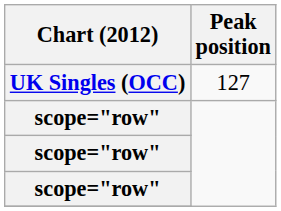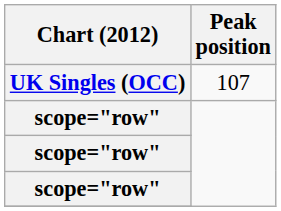(233, 82) 127 -> (233, 82) 107
